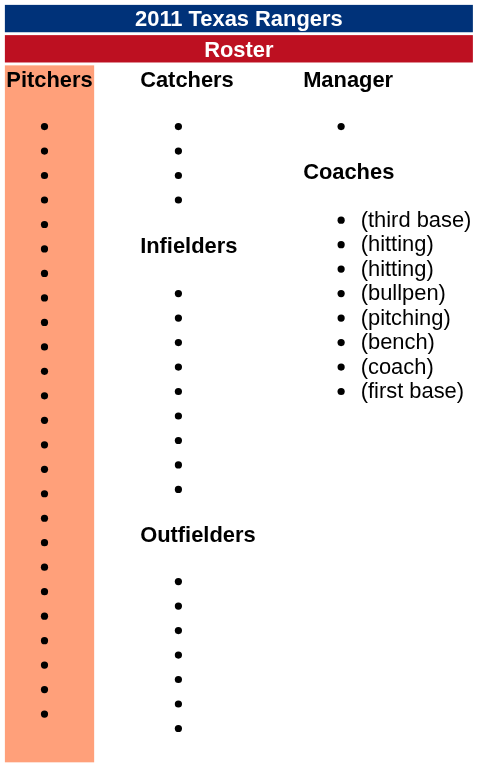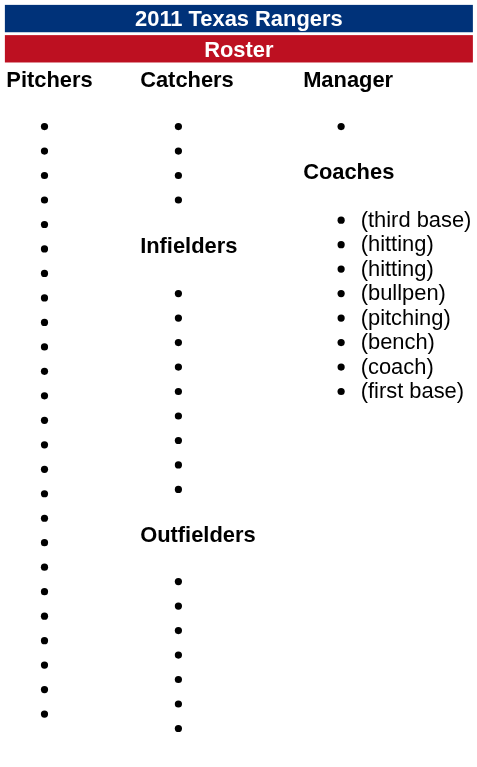(49, 396) lightsalmon background -> (49, 396) no background
